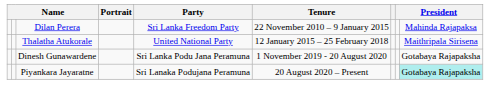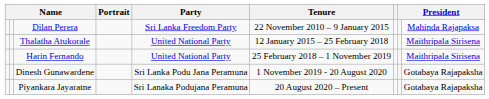+ row: (55, 57)
(441, 72) paleturquoise background -> (443, 87) no background
